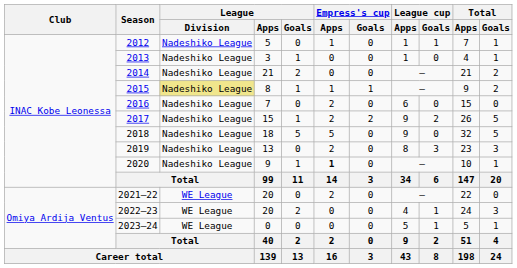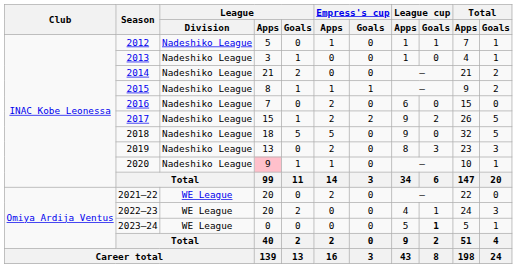(207, 88) khaki background -> (207, 88) no background
(268, 165) no background -> (268, 165) pink background
(332, 165) bold -> (332, 165) normal
(436, 226) normal -> (436, 226) bold
